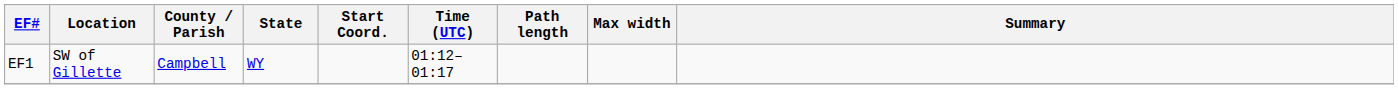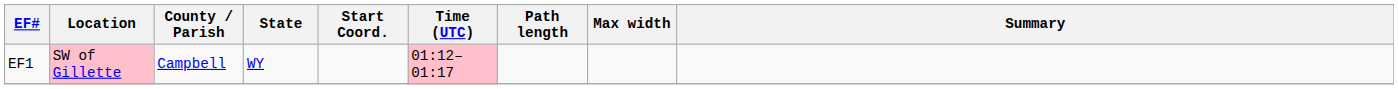(87, 64) no background -> (87, 64) pink background
(437, 64) no background -> (437, 64) pink background
